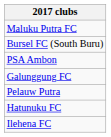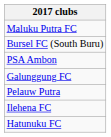(34, 108) Hatunuku FC -> (29, 108) Ilehena FC
(29, 124) Ilehena FC -> (34, 124) Hatunuku FC
